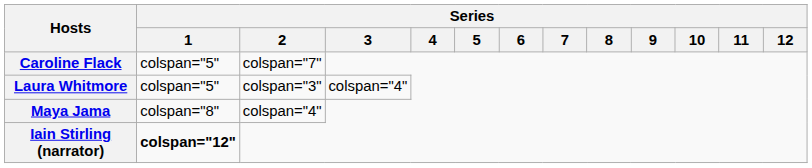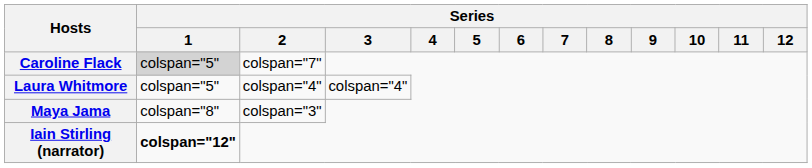(180, 63) no background -> (180, 63) lightgrey background
(282, 87) colspan="3" -> (282, 87) colspan="4"
(282, 110) colspan="4" -> (282, 110) colspan="3"
